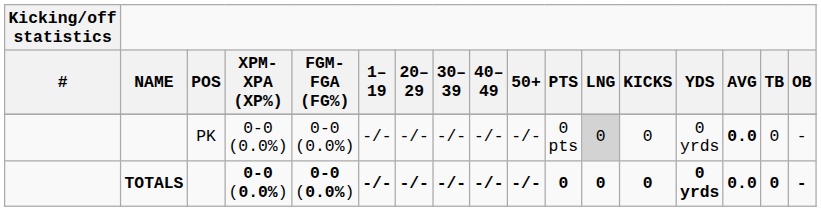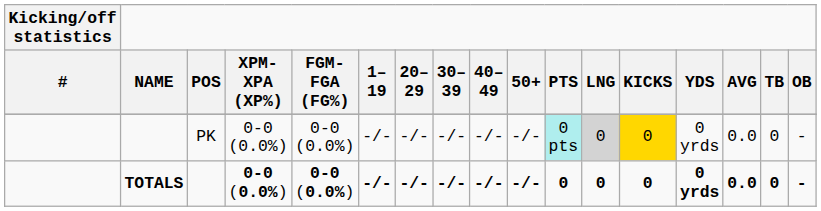(563, 138) no background -> (563, 138) paleturquoise background
(648, 138) no background -> (648, 138) gold background
(742, 138) bold -> (742, 138) normal
